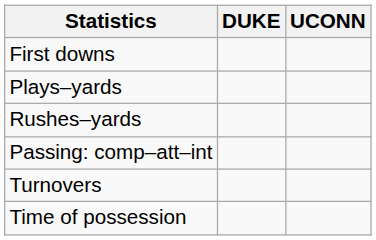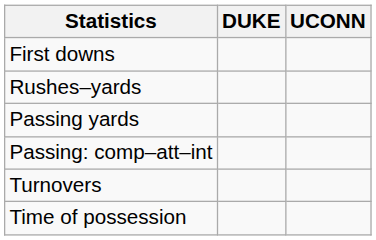- row: (66, 86)
+ row: (74, 119)
